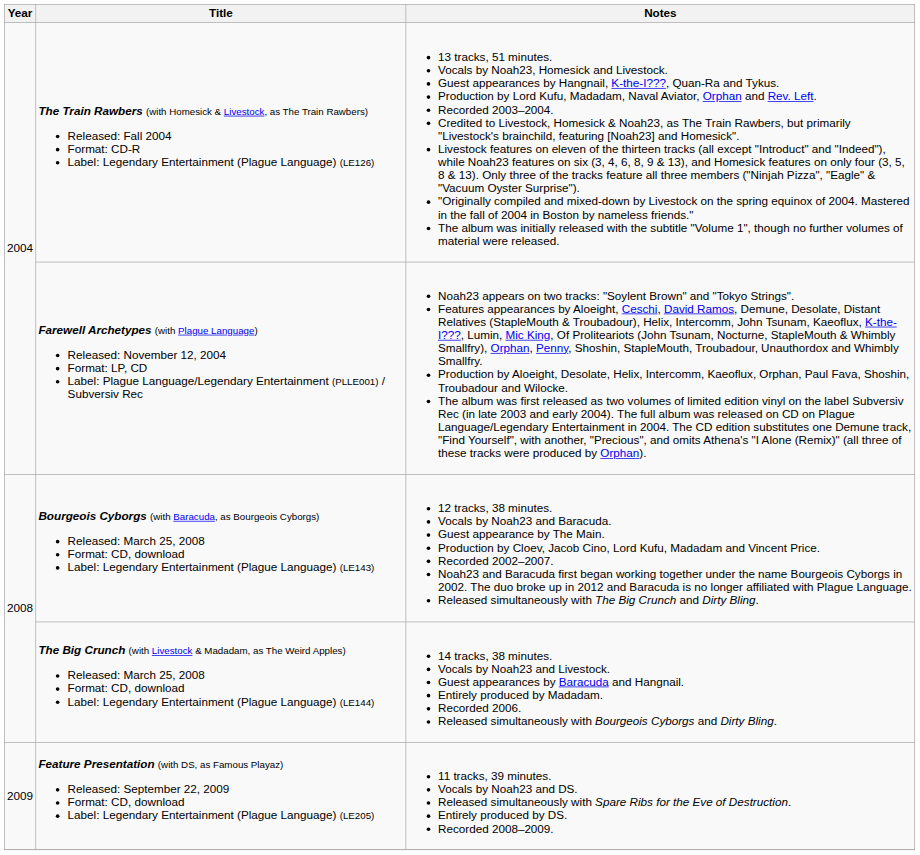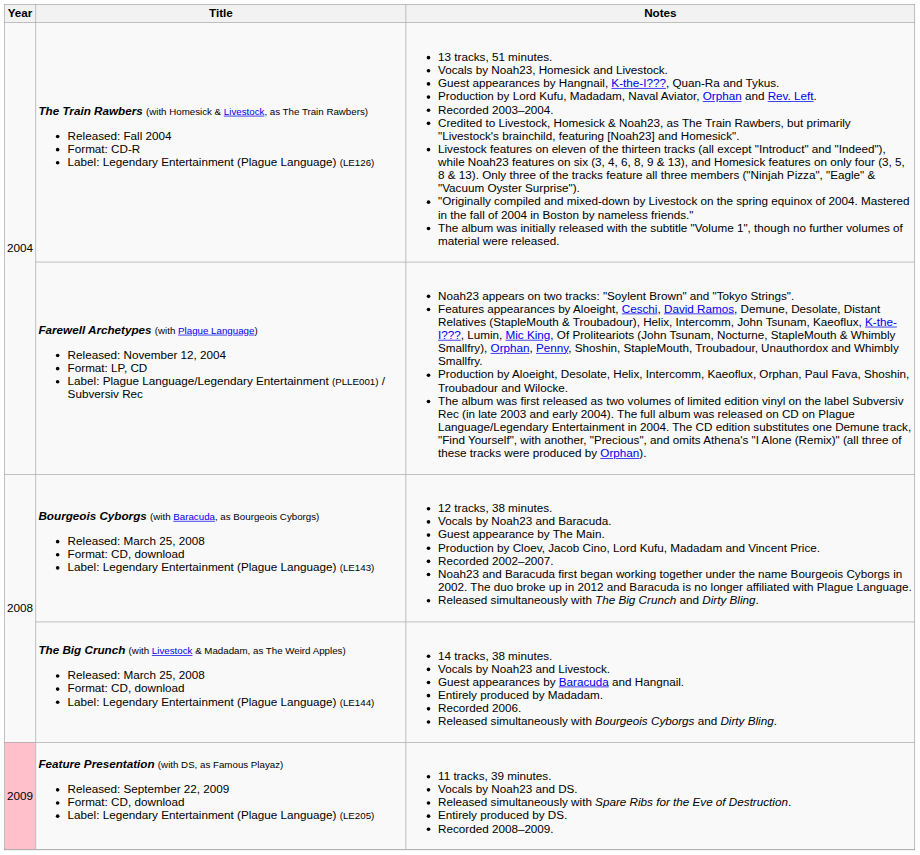(20, 796) no background -> (20, 796) pink background
